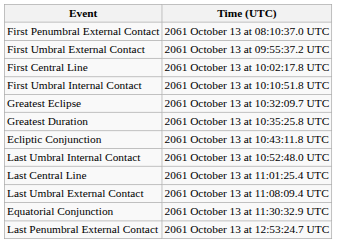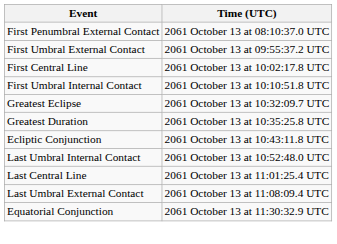- row: (83, 229)
